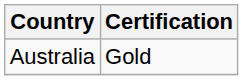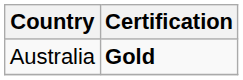(128, 56) normal -> (130, 56) bold
